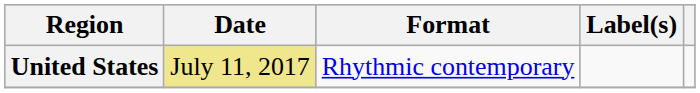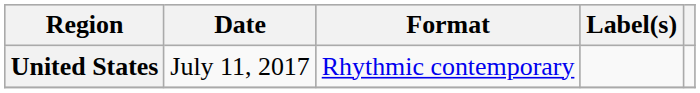(240, 66) khaki background -> (240, 66) no background
